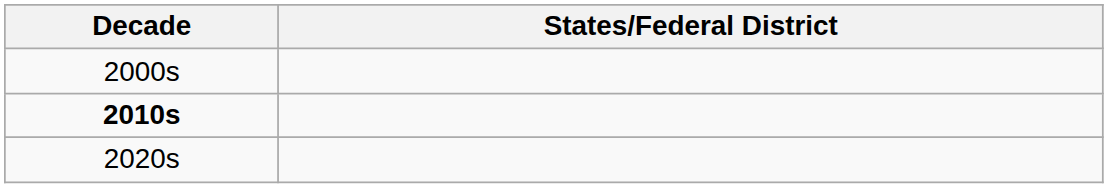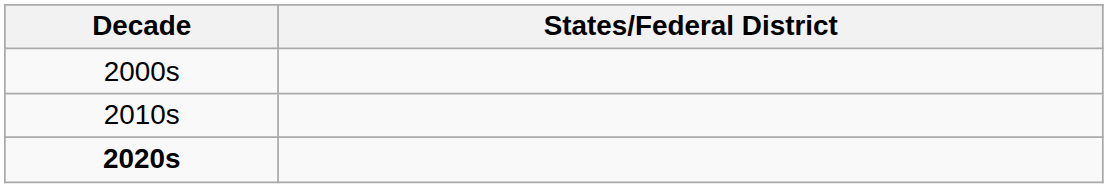(142, 114) bold -> (142, 114) normal
(142, 159) normal -> (142, 159) bold
